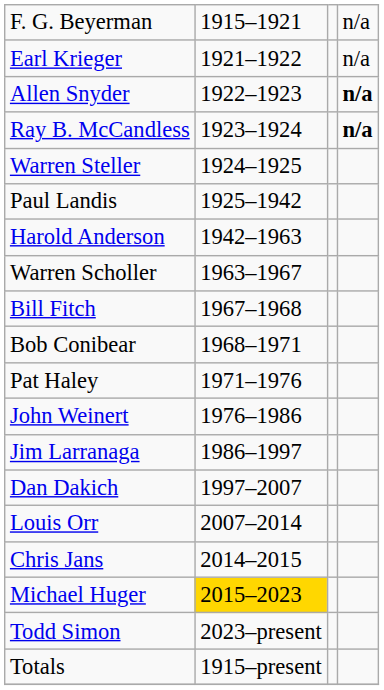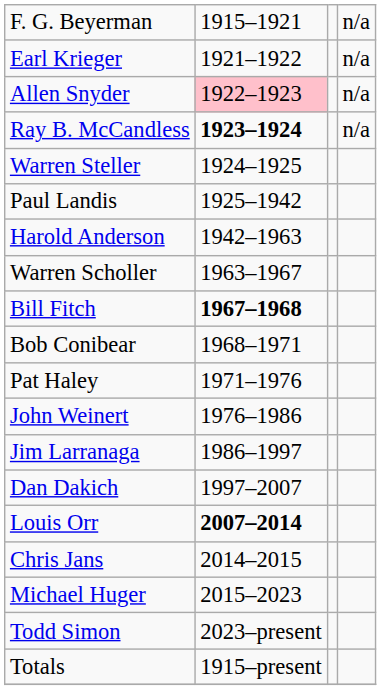(251, 93) no background -> (251, 93) pink background
(358, 93) bold -> (356, 93) normal
(251, 129) normal -> (251, 129) bold
(358, 129) bold -> (356, 129) normal
(251, 308) normal -> (251, 308) bold
(251, 523) normal -> (251, 523) bold
(251, 594) gold background -> (251, 594) no background
